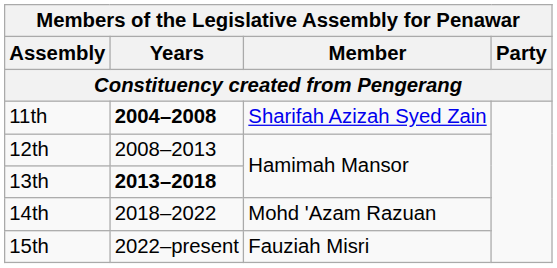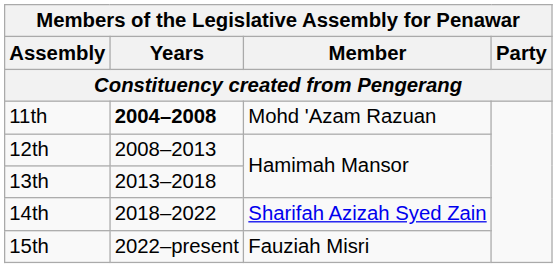(368, 117) Sharifah Azizah Syed Zain -> (342, 117) Mohd 'Azam Razuan
(166, 181) bold -> (166, 181) normal
(342, 213) Mohd 'Azam Razuan -> (368, 213) Sharifah Azizah Syed Zain
